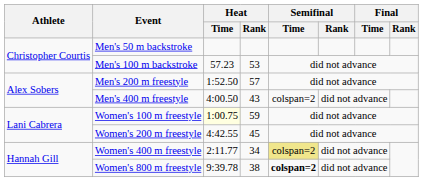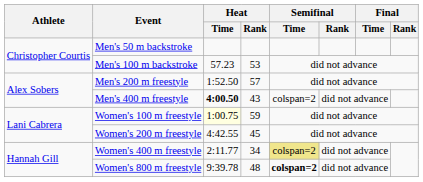(222, 99) normal -> (222, 99) bold
(255, 168) 38 -> (255, 168) 48
